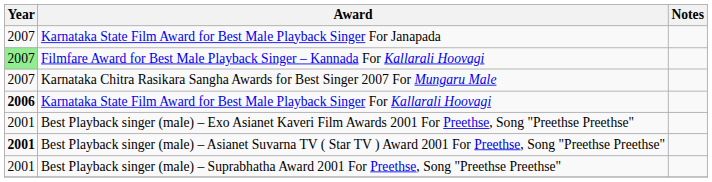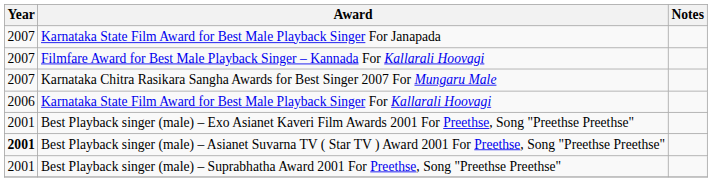(21, 58) lightgreen background -> (21, 58) no background
(21, 101) bold -> (21, 101) normal
